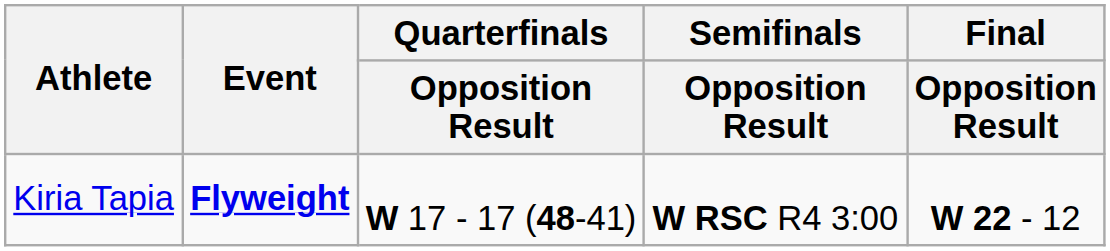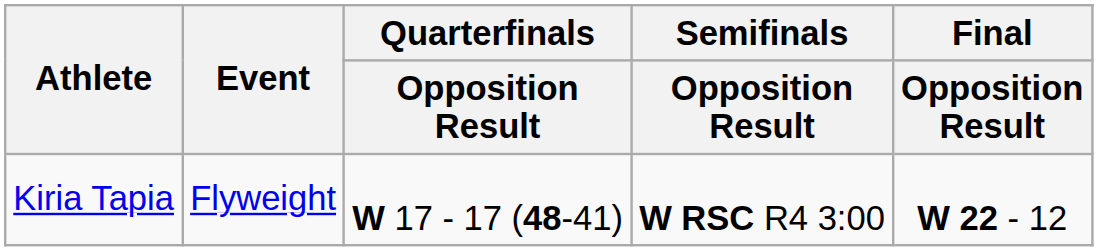(270, 200) bold -> (263, 200) normal
